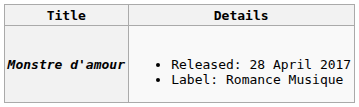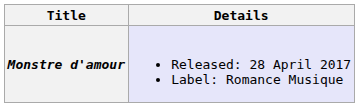(241, 72) no background -> (241, 72) lavender background
